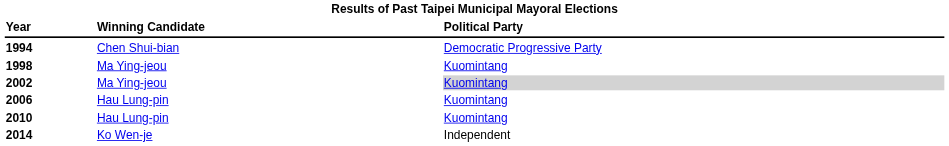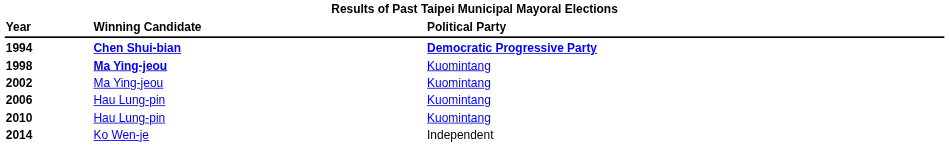(138, 48) normal -> (137, 48) bold
(523, 48) normal -> (512, 48) bold
(132, 66) normal -> (130, 66) bold
(476, 83) lightgrey background -> (459, 83) no background
